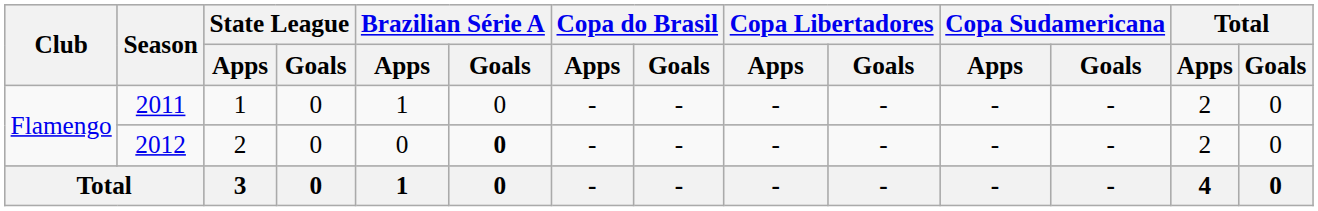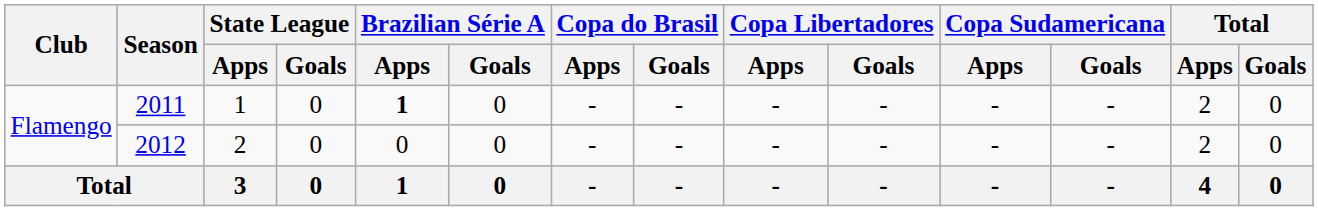(402, 104) normal -> (402, 104) bold
(500, 144) bold -> (500, 144) normal
